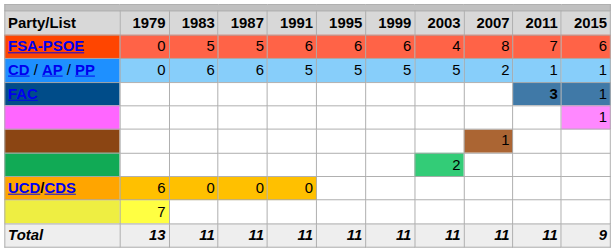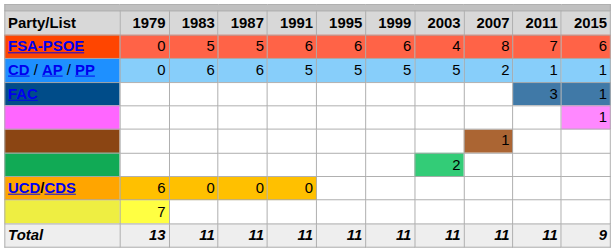(554, 93) bold -> (554, 93) normal
